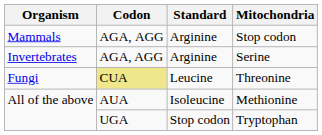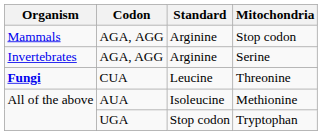(23, 78) normal -> (24, 78) bold
(114, 78) khaki background -> (114, 78) no background
